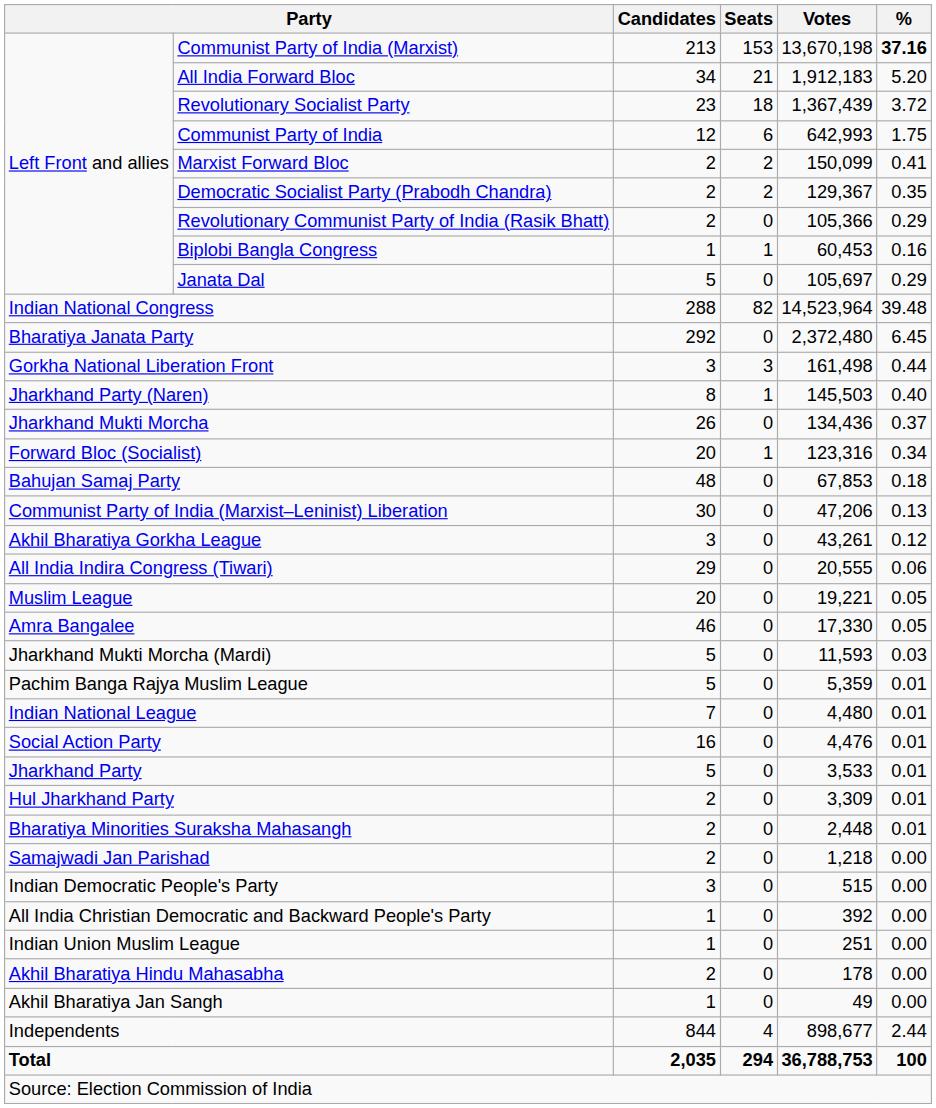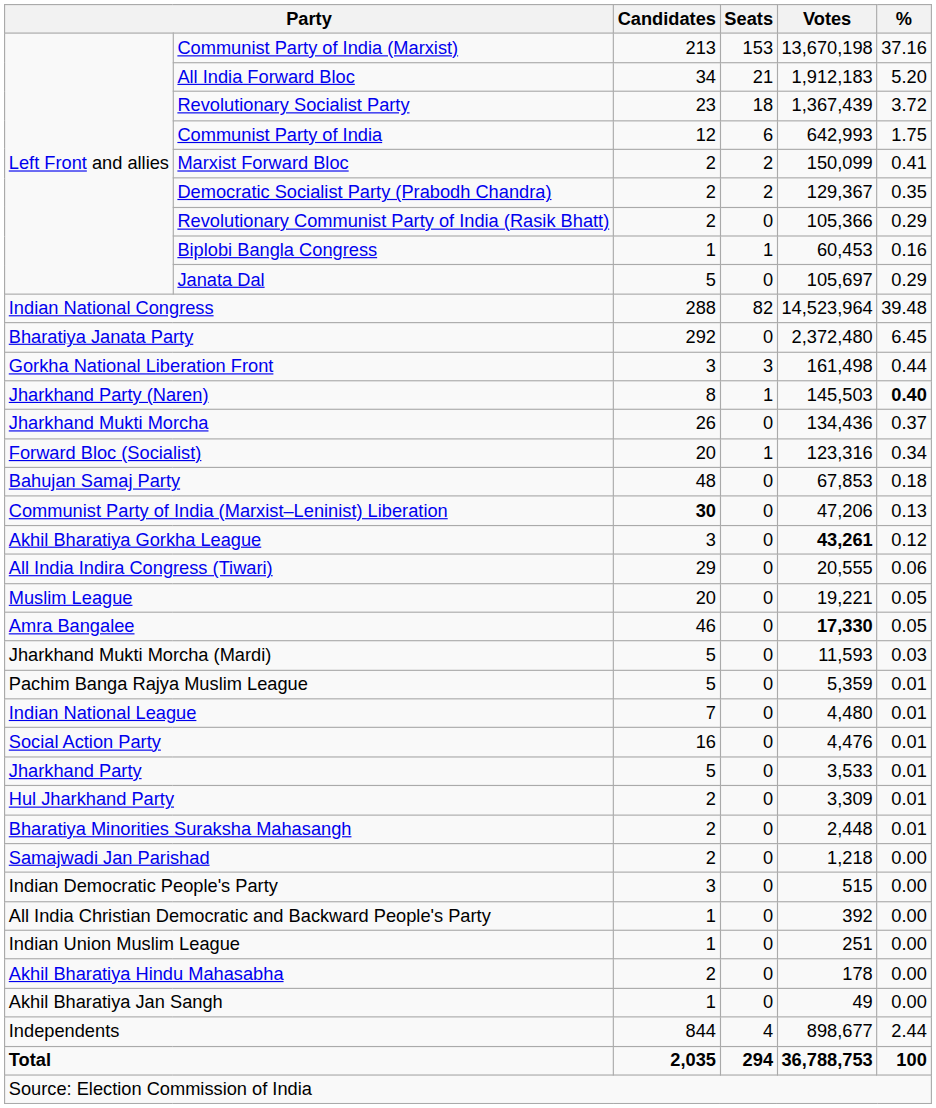(904, 47) bold -> (904, 47) normal
(909, 395) normal -> (909, 395) bold
(706, 510) normal -> (706, 510) bold
(845, 539) normal -> (845, 539) bold
(845, 626) normal -> (845, 626) bold
